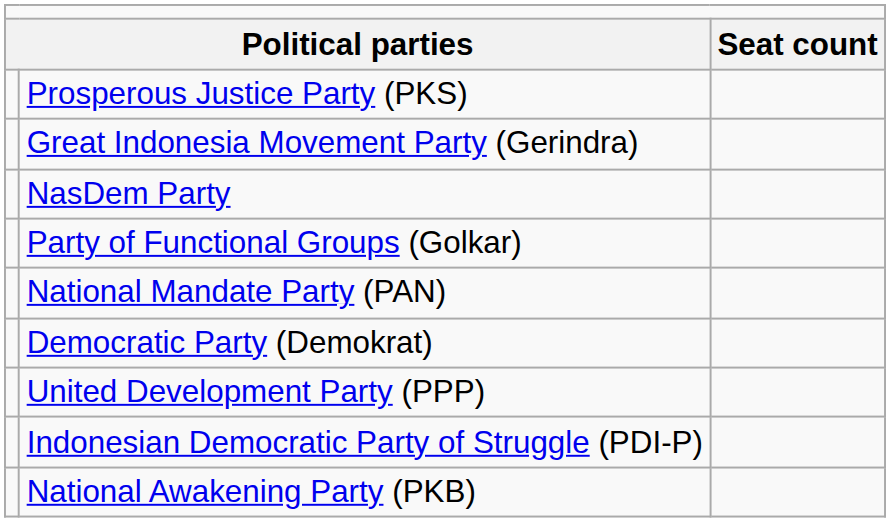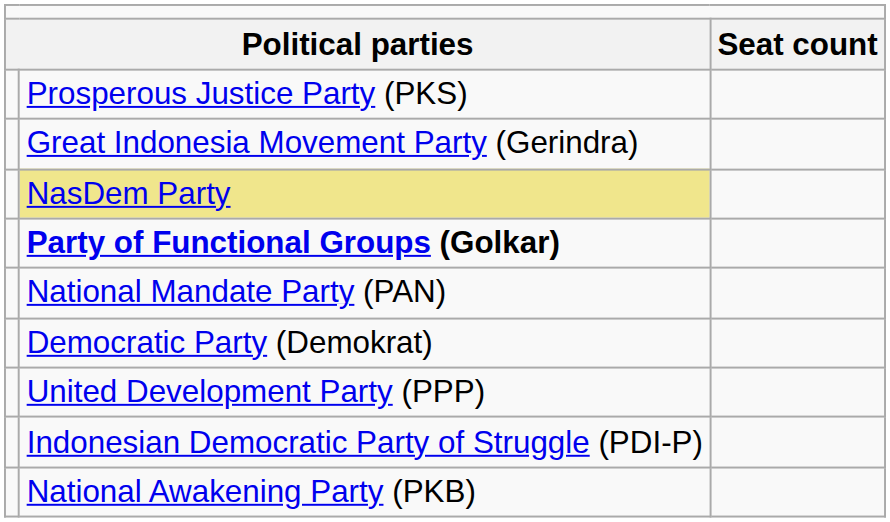(129, 193) no background -> (129, 193) khaki background
(274, 242) normal -> (293, 242) bold
